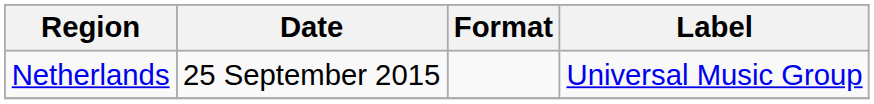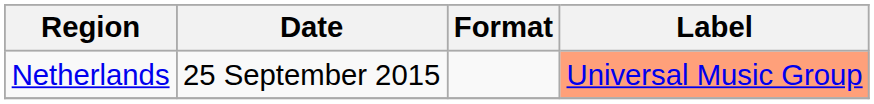(715, 74) no background -> (715, 74) lightsalmon background
